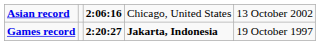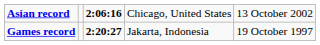(172, 31) bold -> (168, 31) normal
